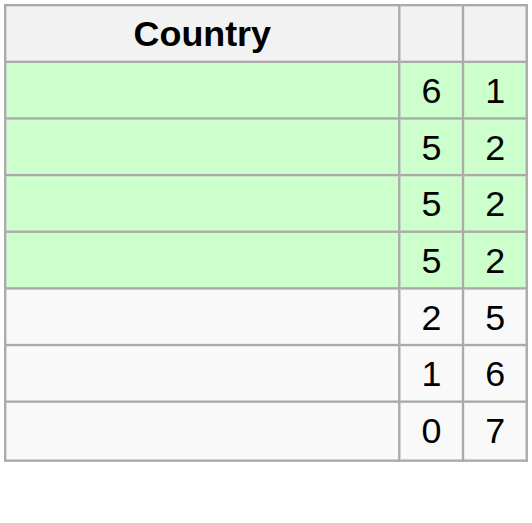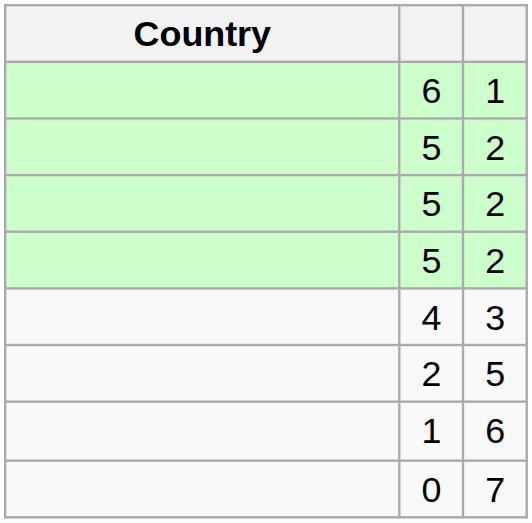+ row: (431, 318)
